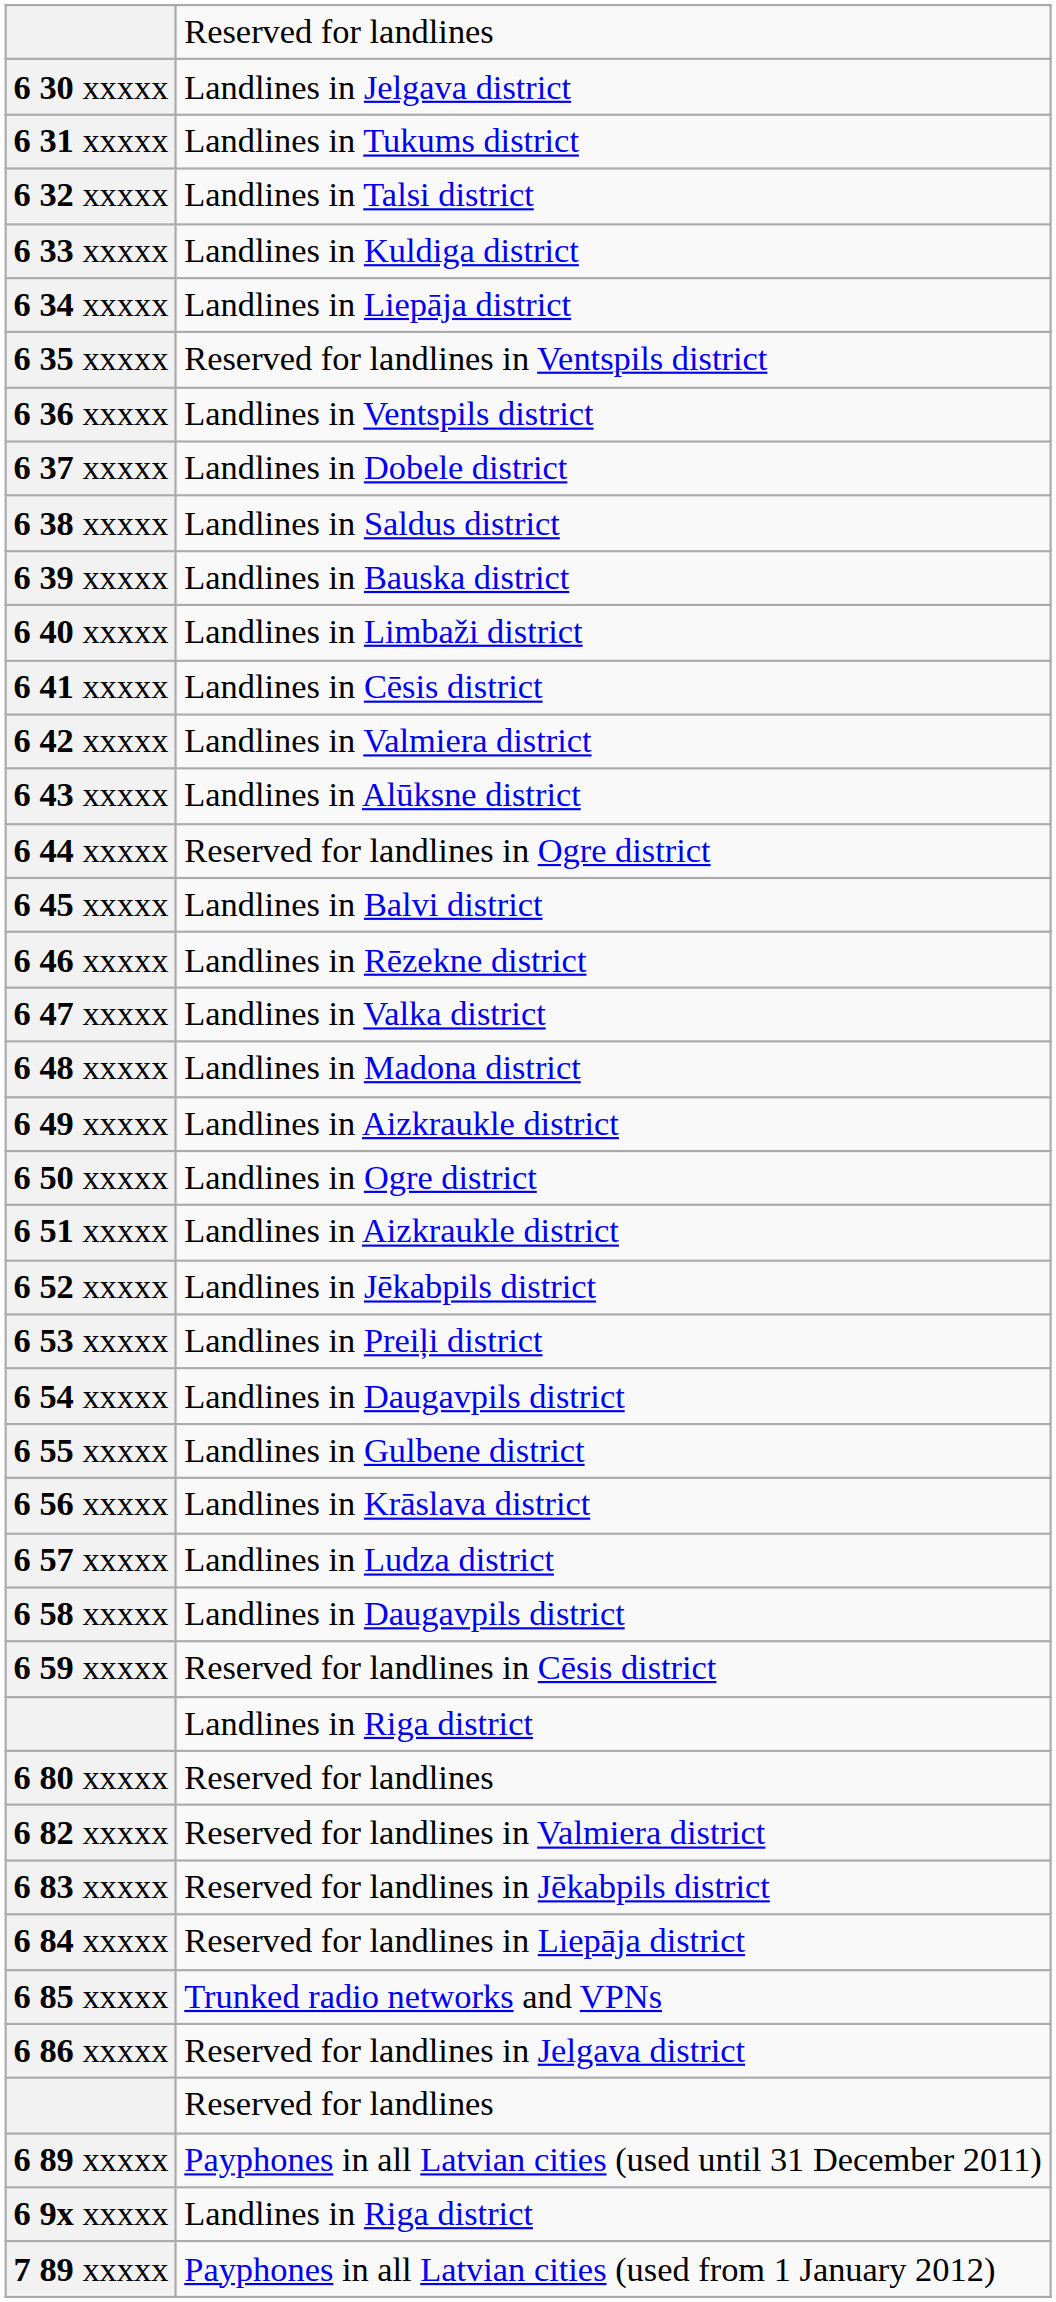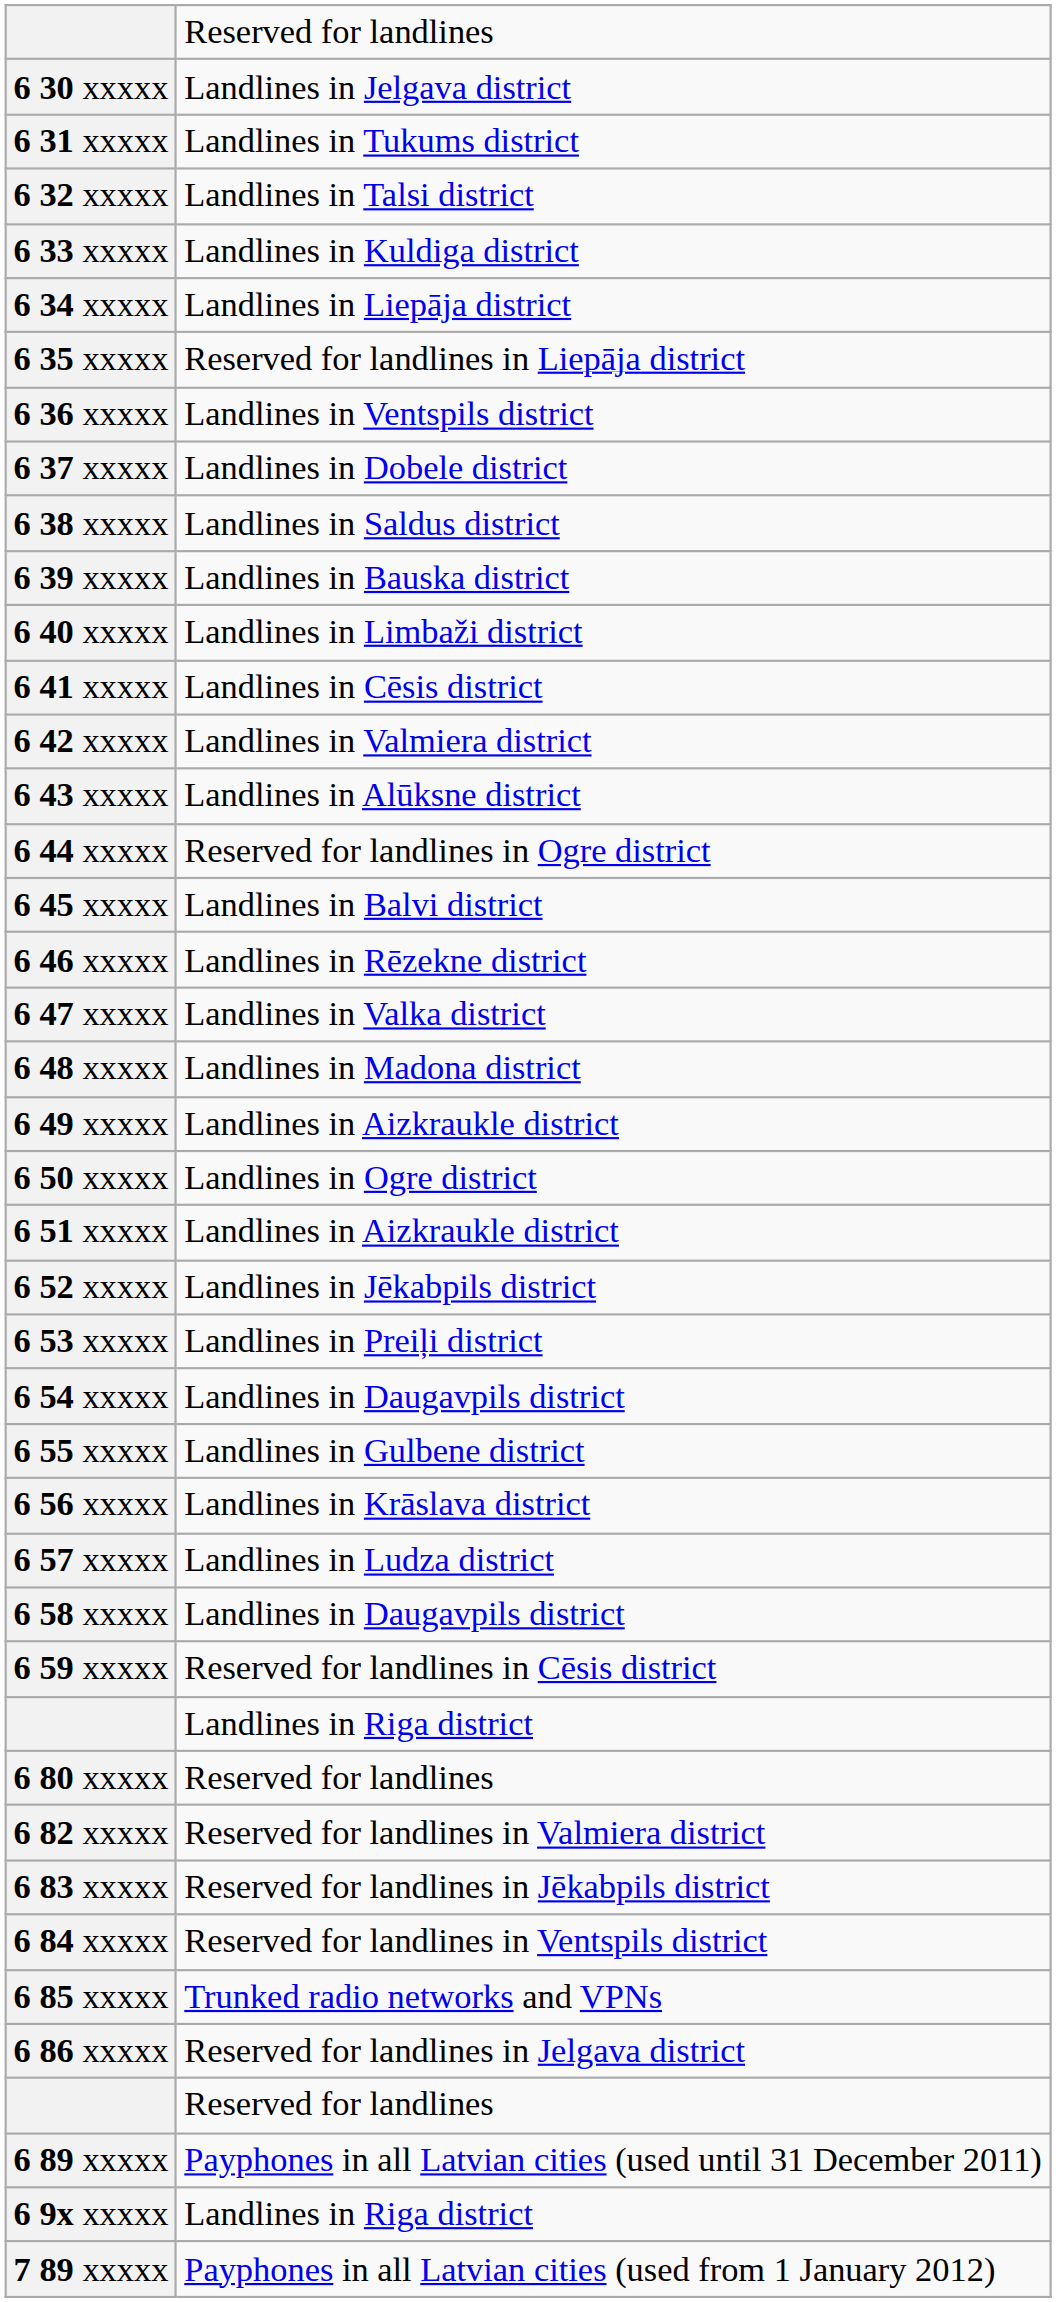(476, 359) Reserved for landlines in Ventspils district -> (465, 359) Reserved for landlines in Liepāja district
(465, 1941) Reserved for landlines in Liepāja district -> (476, 1941) Reserved for landlines in Ventspils district
